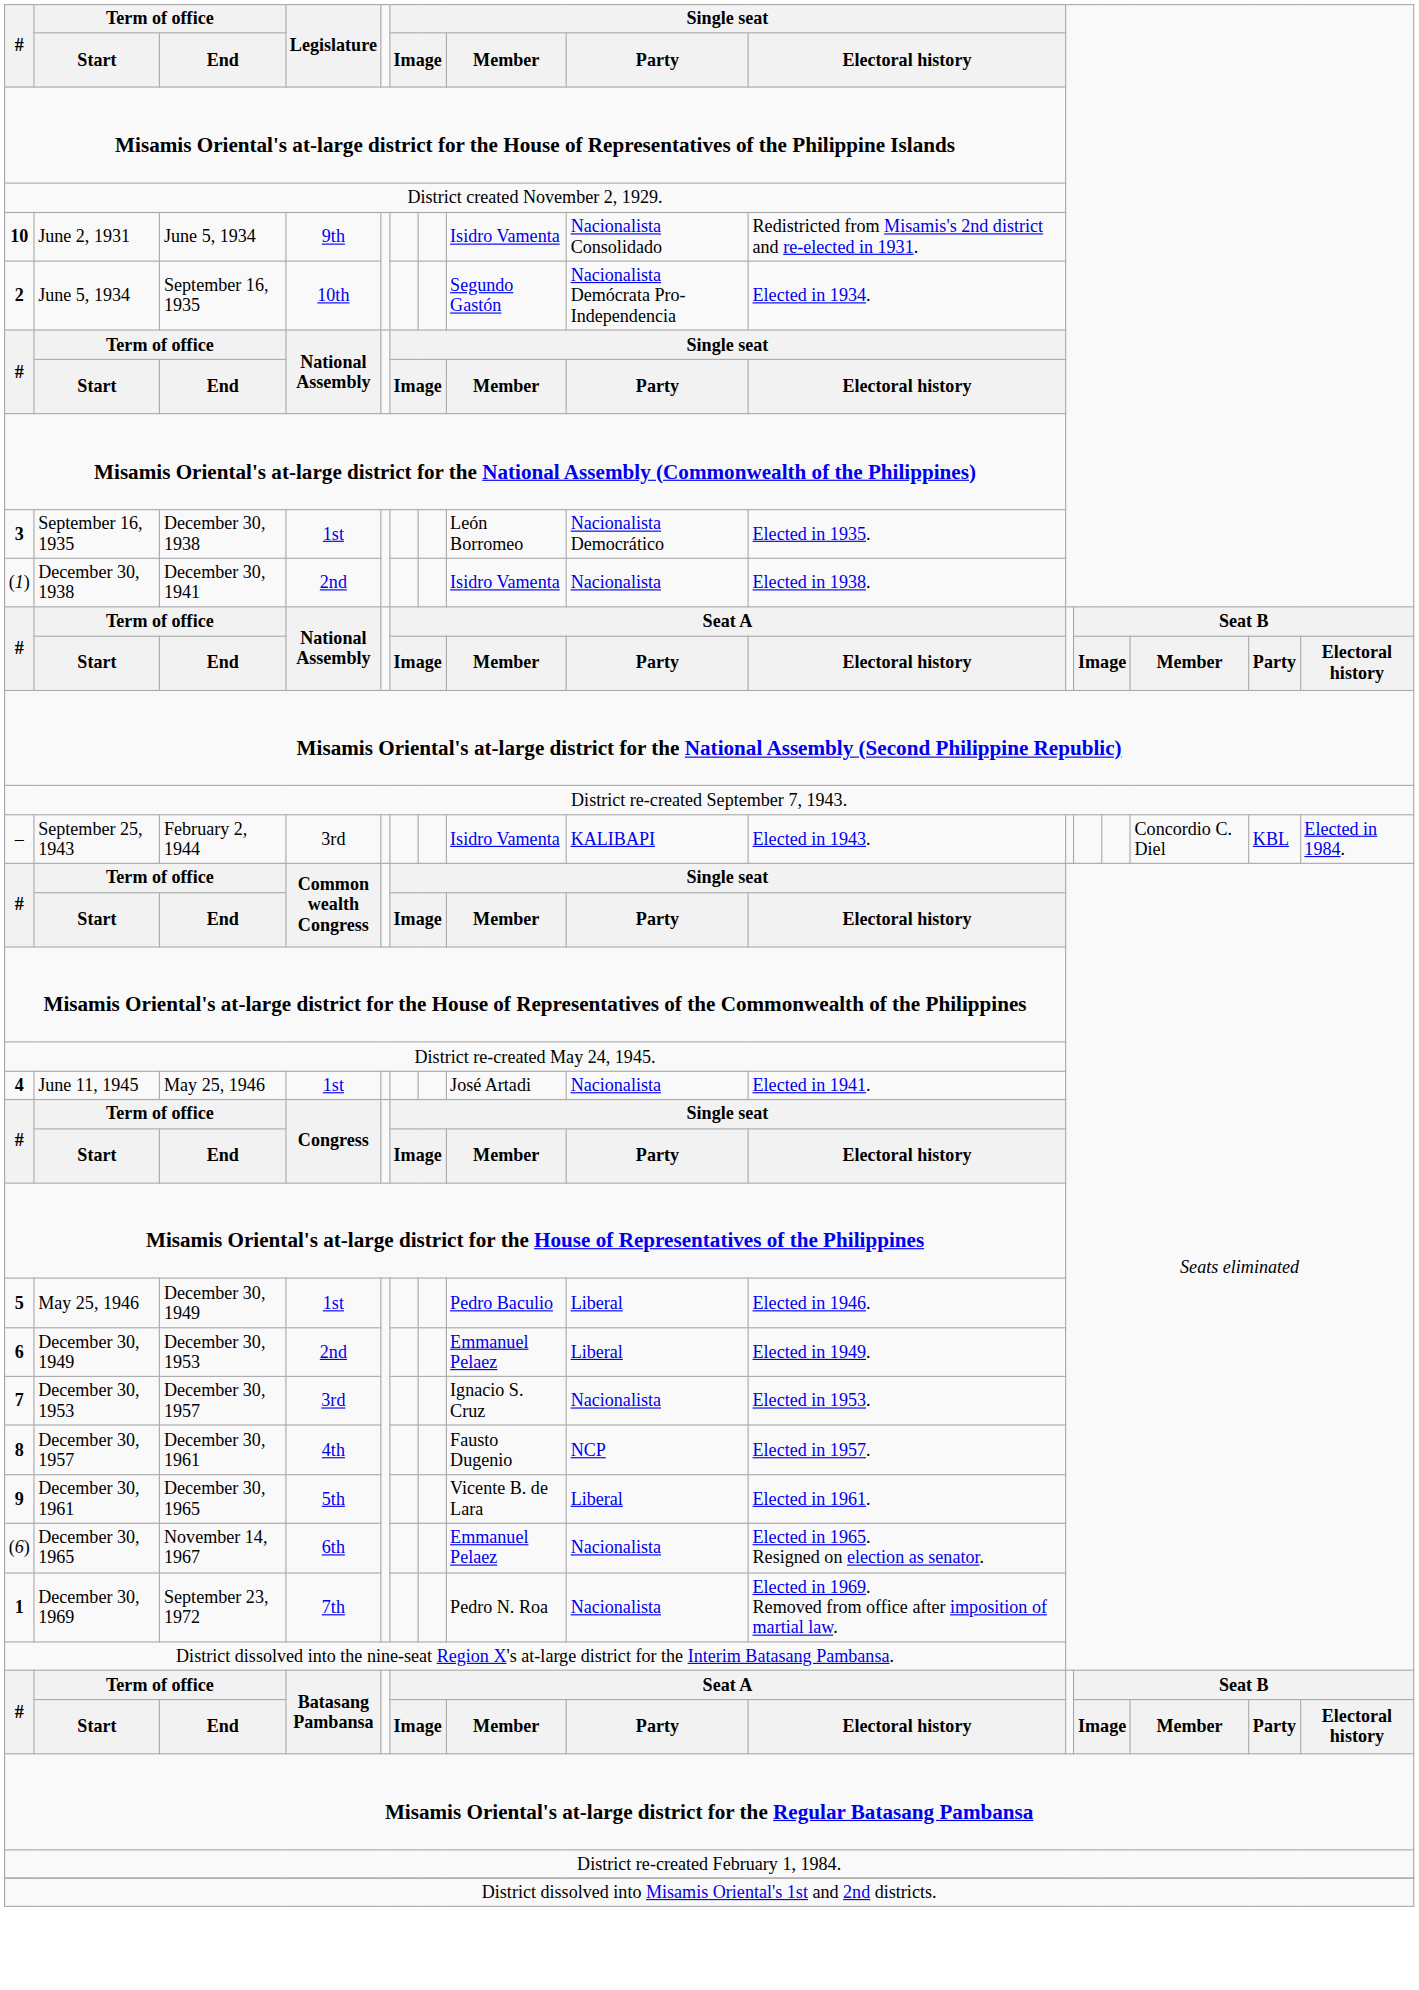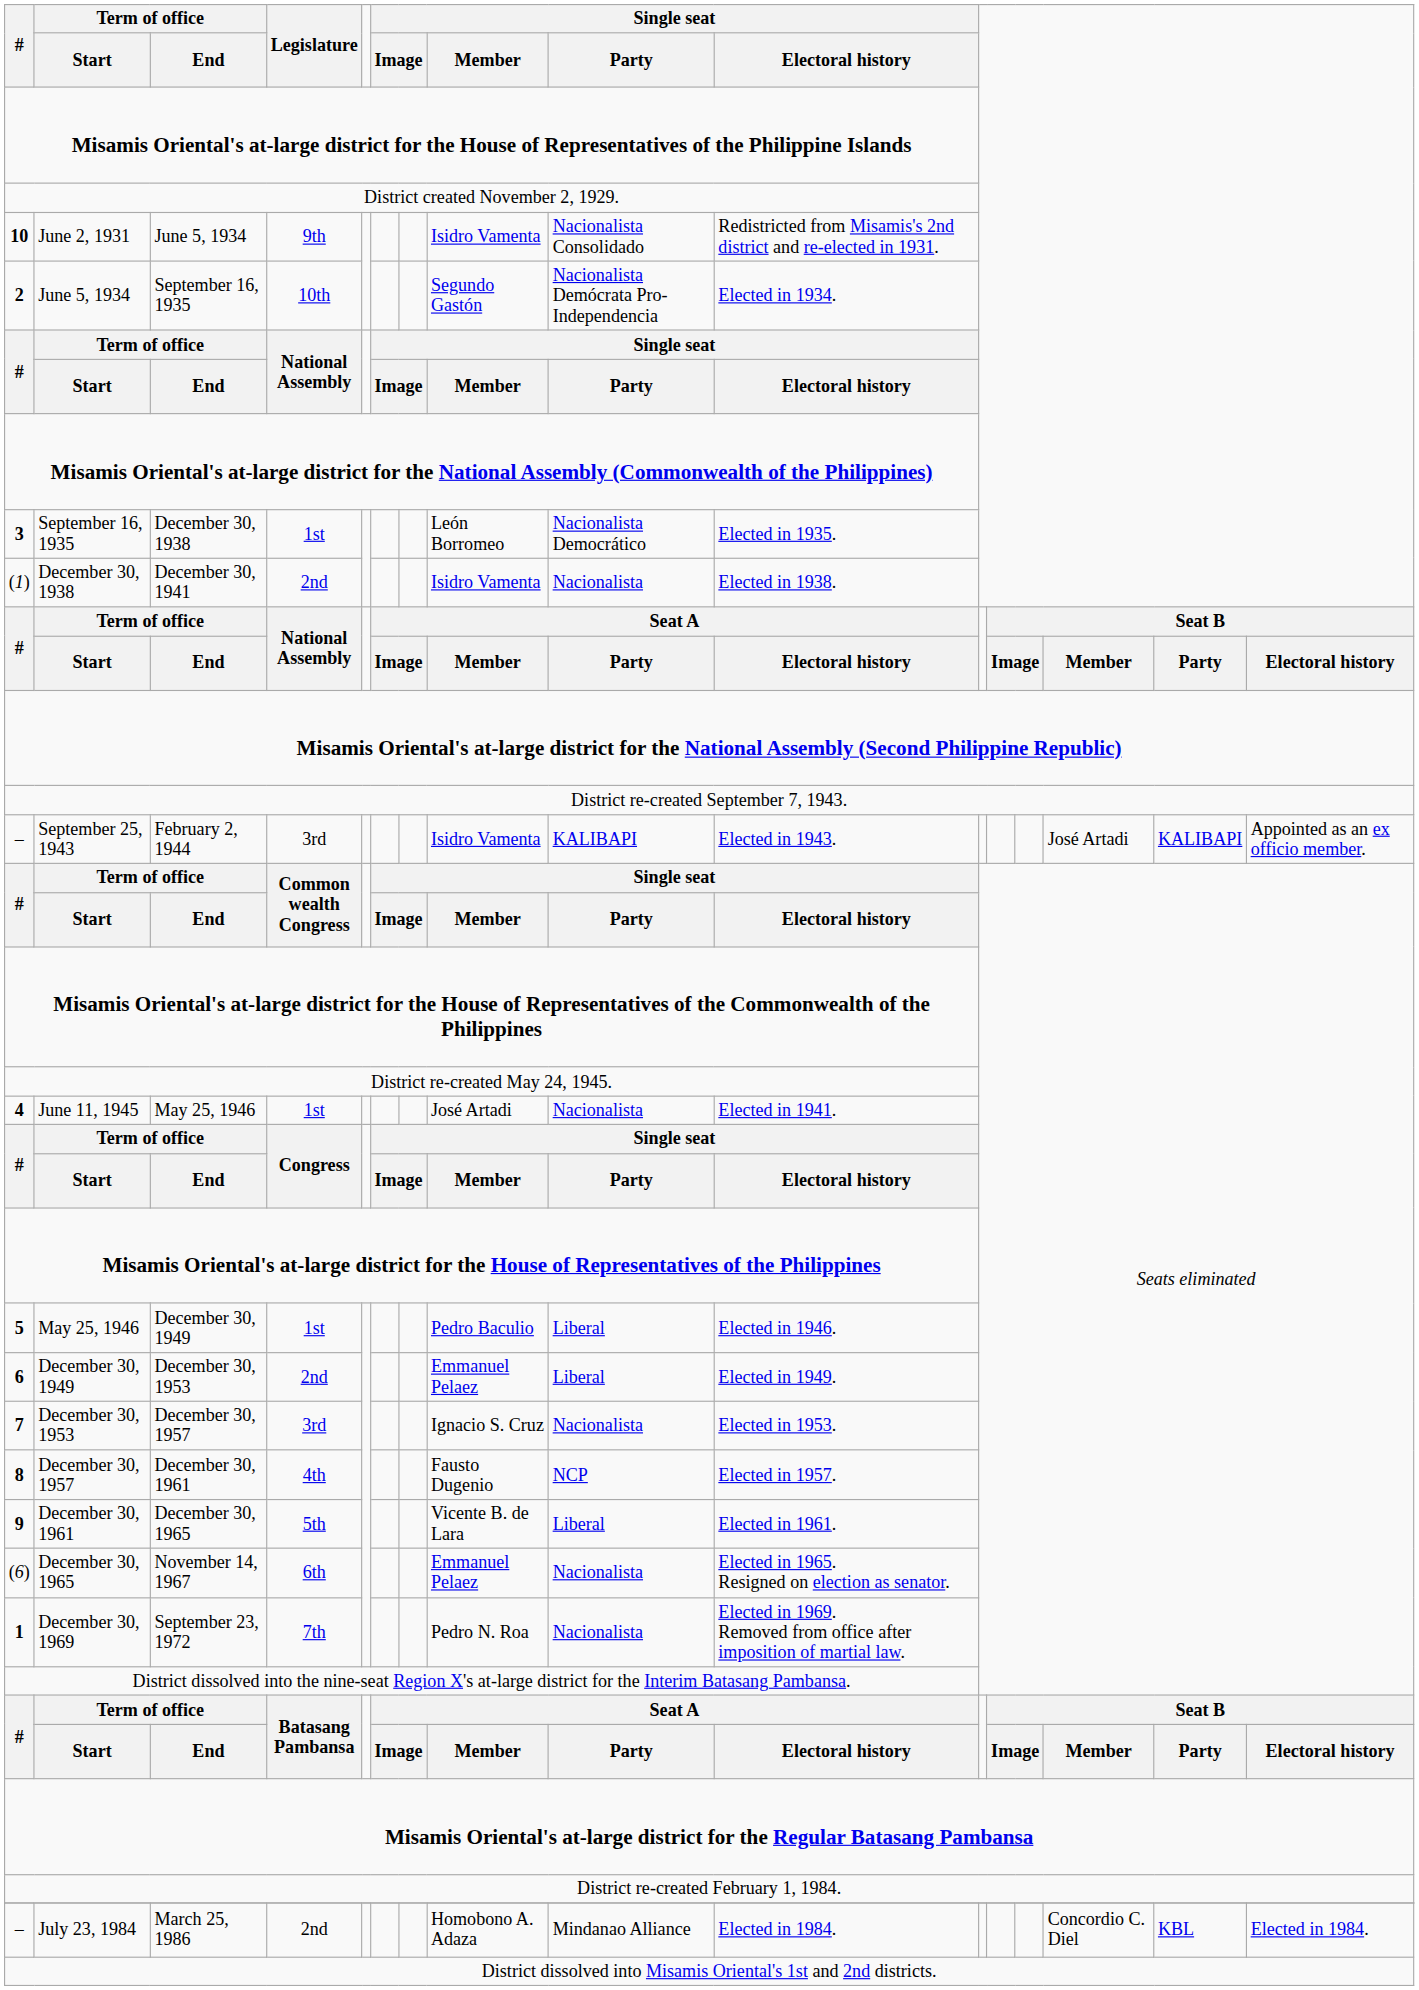(1183, 839) Concordio C. Diel -> (1088, 839) José Artadi
(1271, 839) KBL -> (1200, 839) KALIBAPI
(1341, 839) Elected in 1984. -> (1320, 839) Appointed as an ex officio member.
+ row: (87, 1929)
